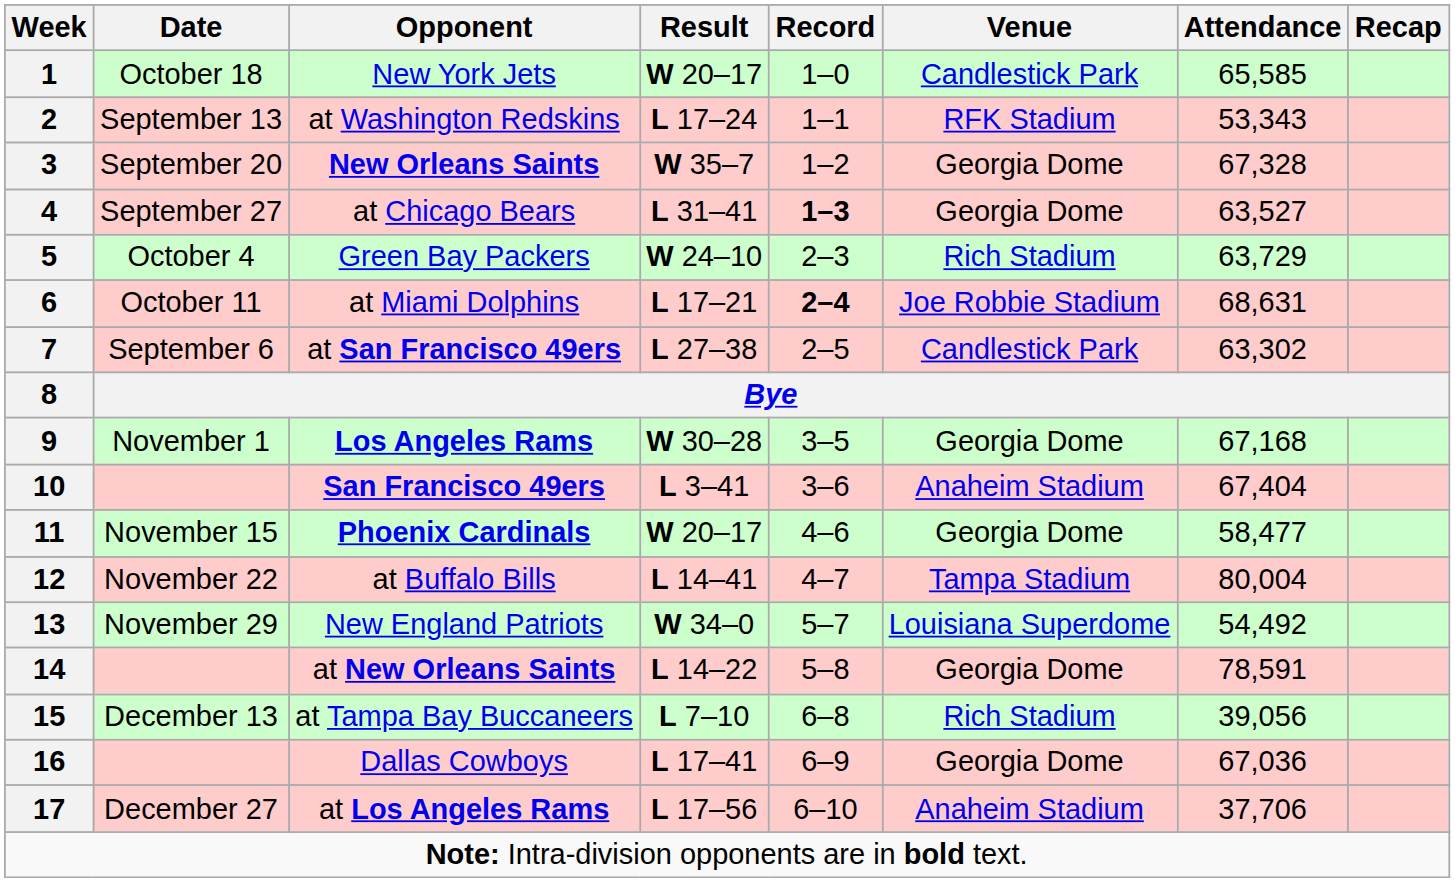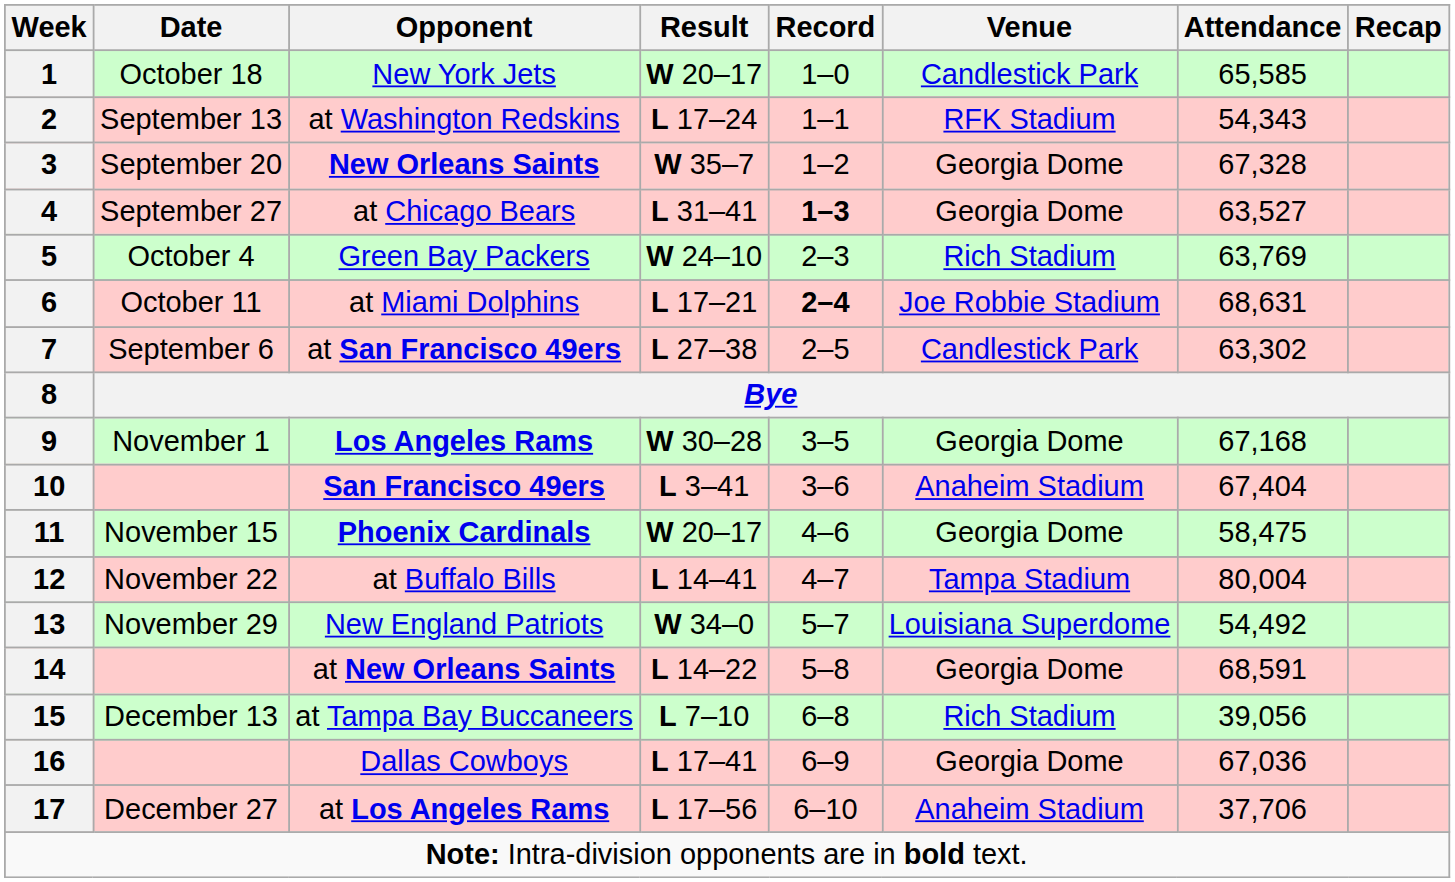(1263, 119) 53,343 -> (1263, 119) 54,343
(1263, 257) 63,729 -> (1263, 257) 63,769
(1263, 532) 58,477 -> (1263, 532) 58,475
(1263, 670) 78,591 -> (1263, 670) 68,591
